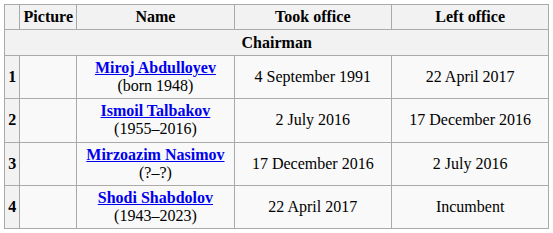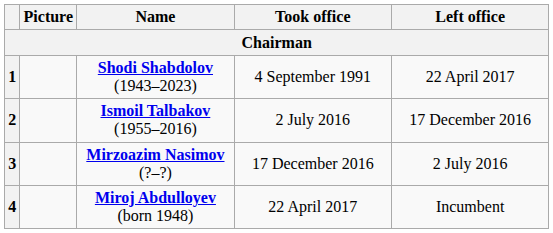(155, 76) Miroj Abdulloyev (born 1948) -> (155, 76) Shodi Shabdolov (1943–2023)
(155, 207) Shodi Shabdolov (1943–2023) -> (155, 207) Miroj Abdulloyev (born 1948)
